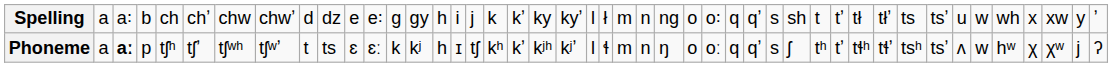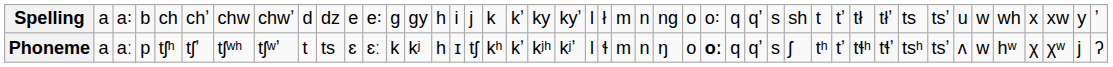(125, 47) bold -> (124, 47) normal
(713, 47) normal -> (713, 47) bold
